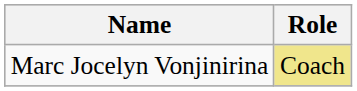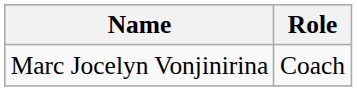(313, 65) khaki background -> (313, 65) no background
